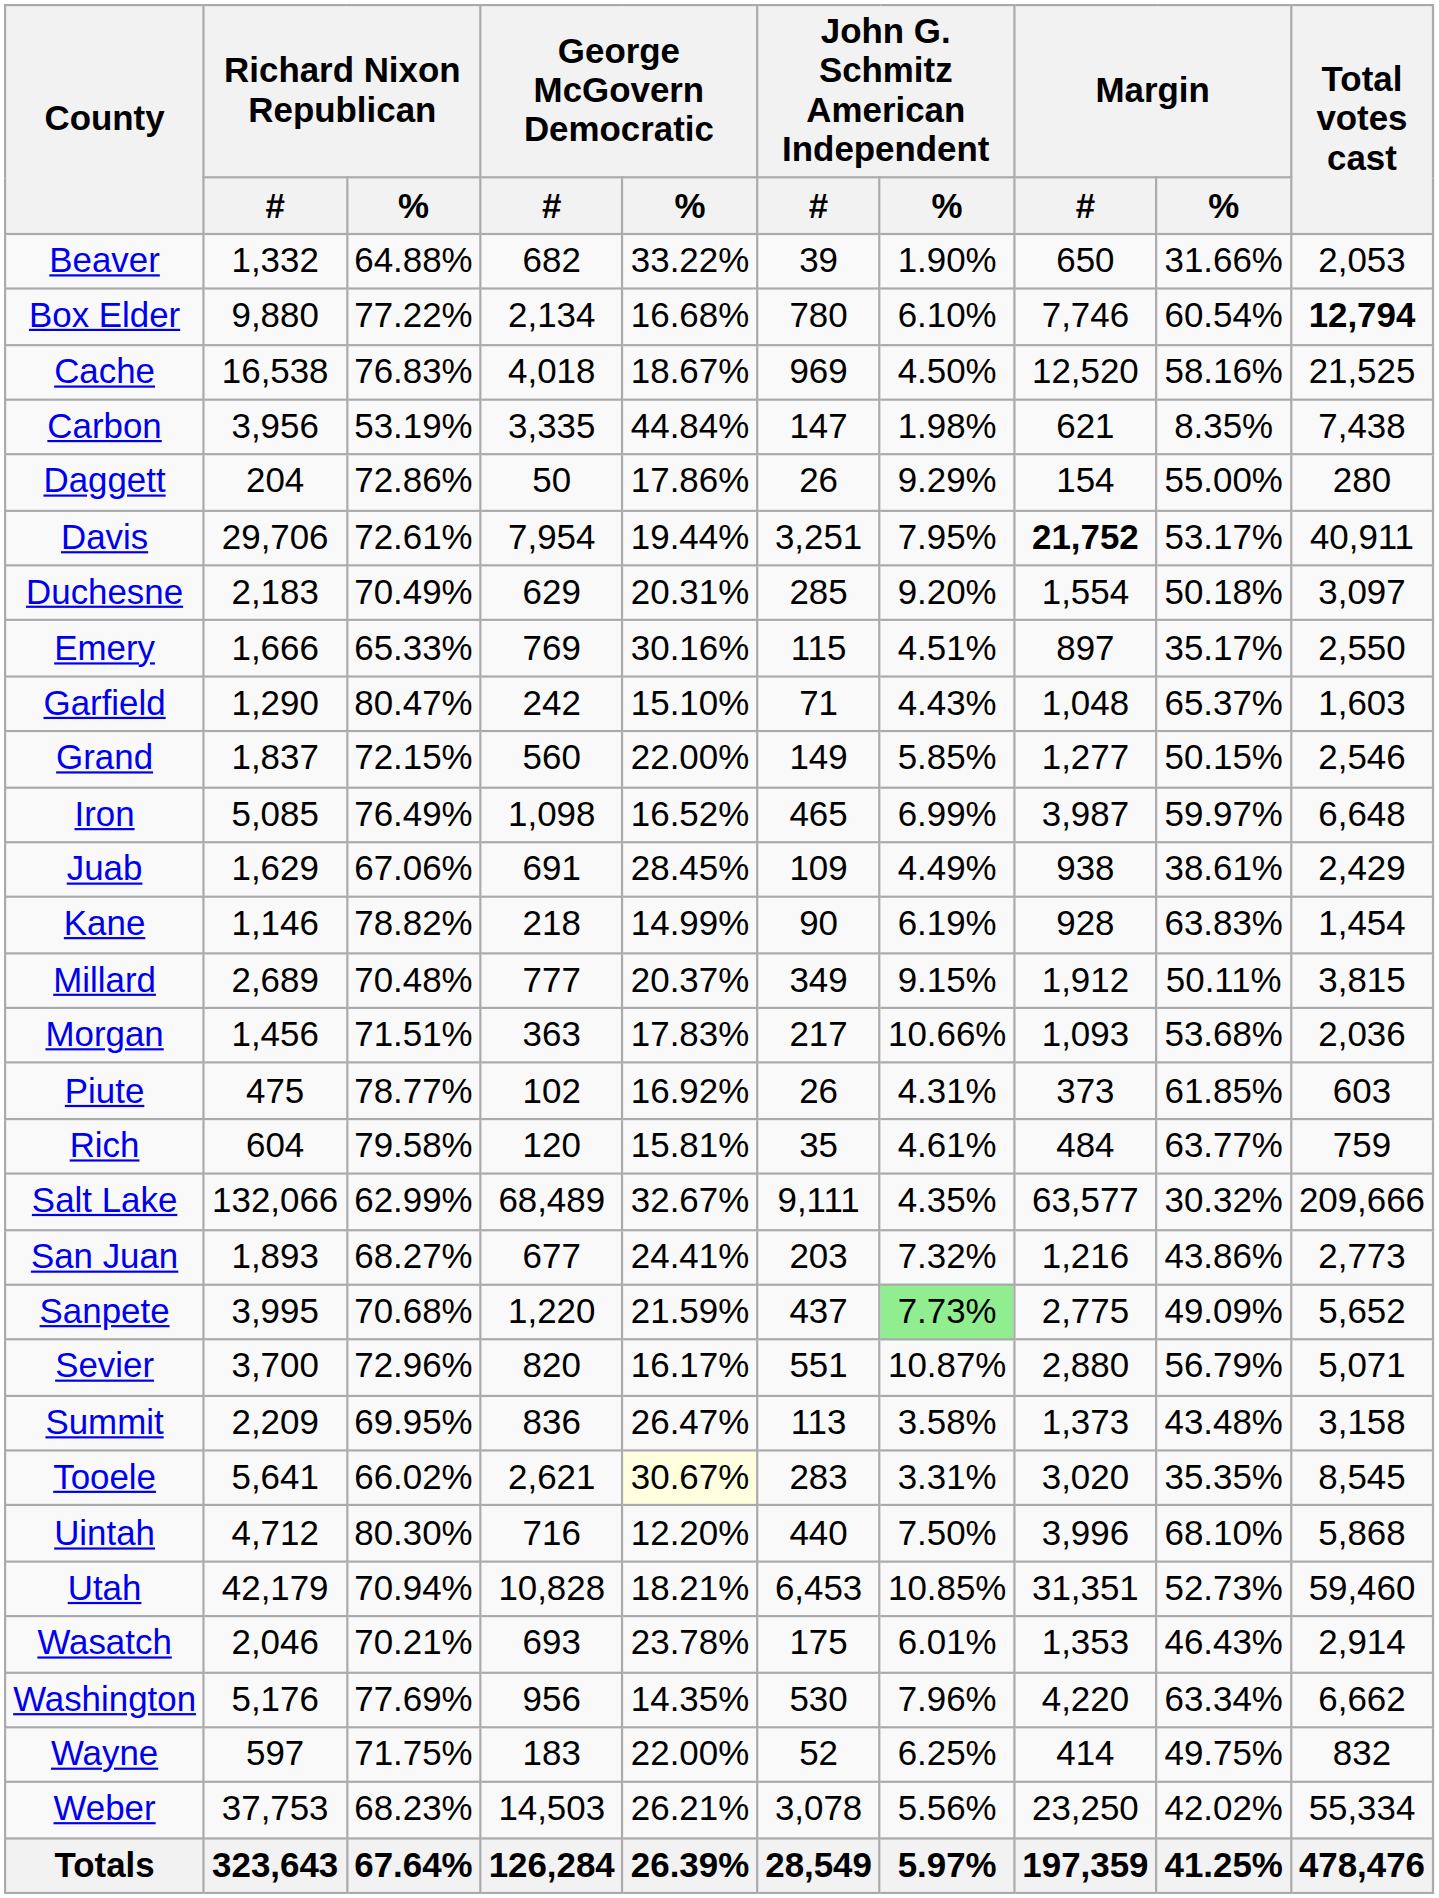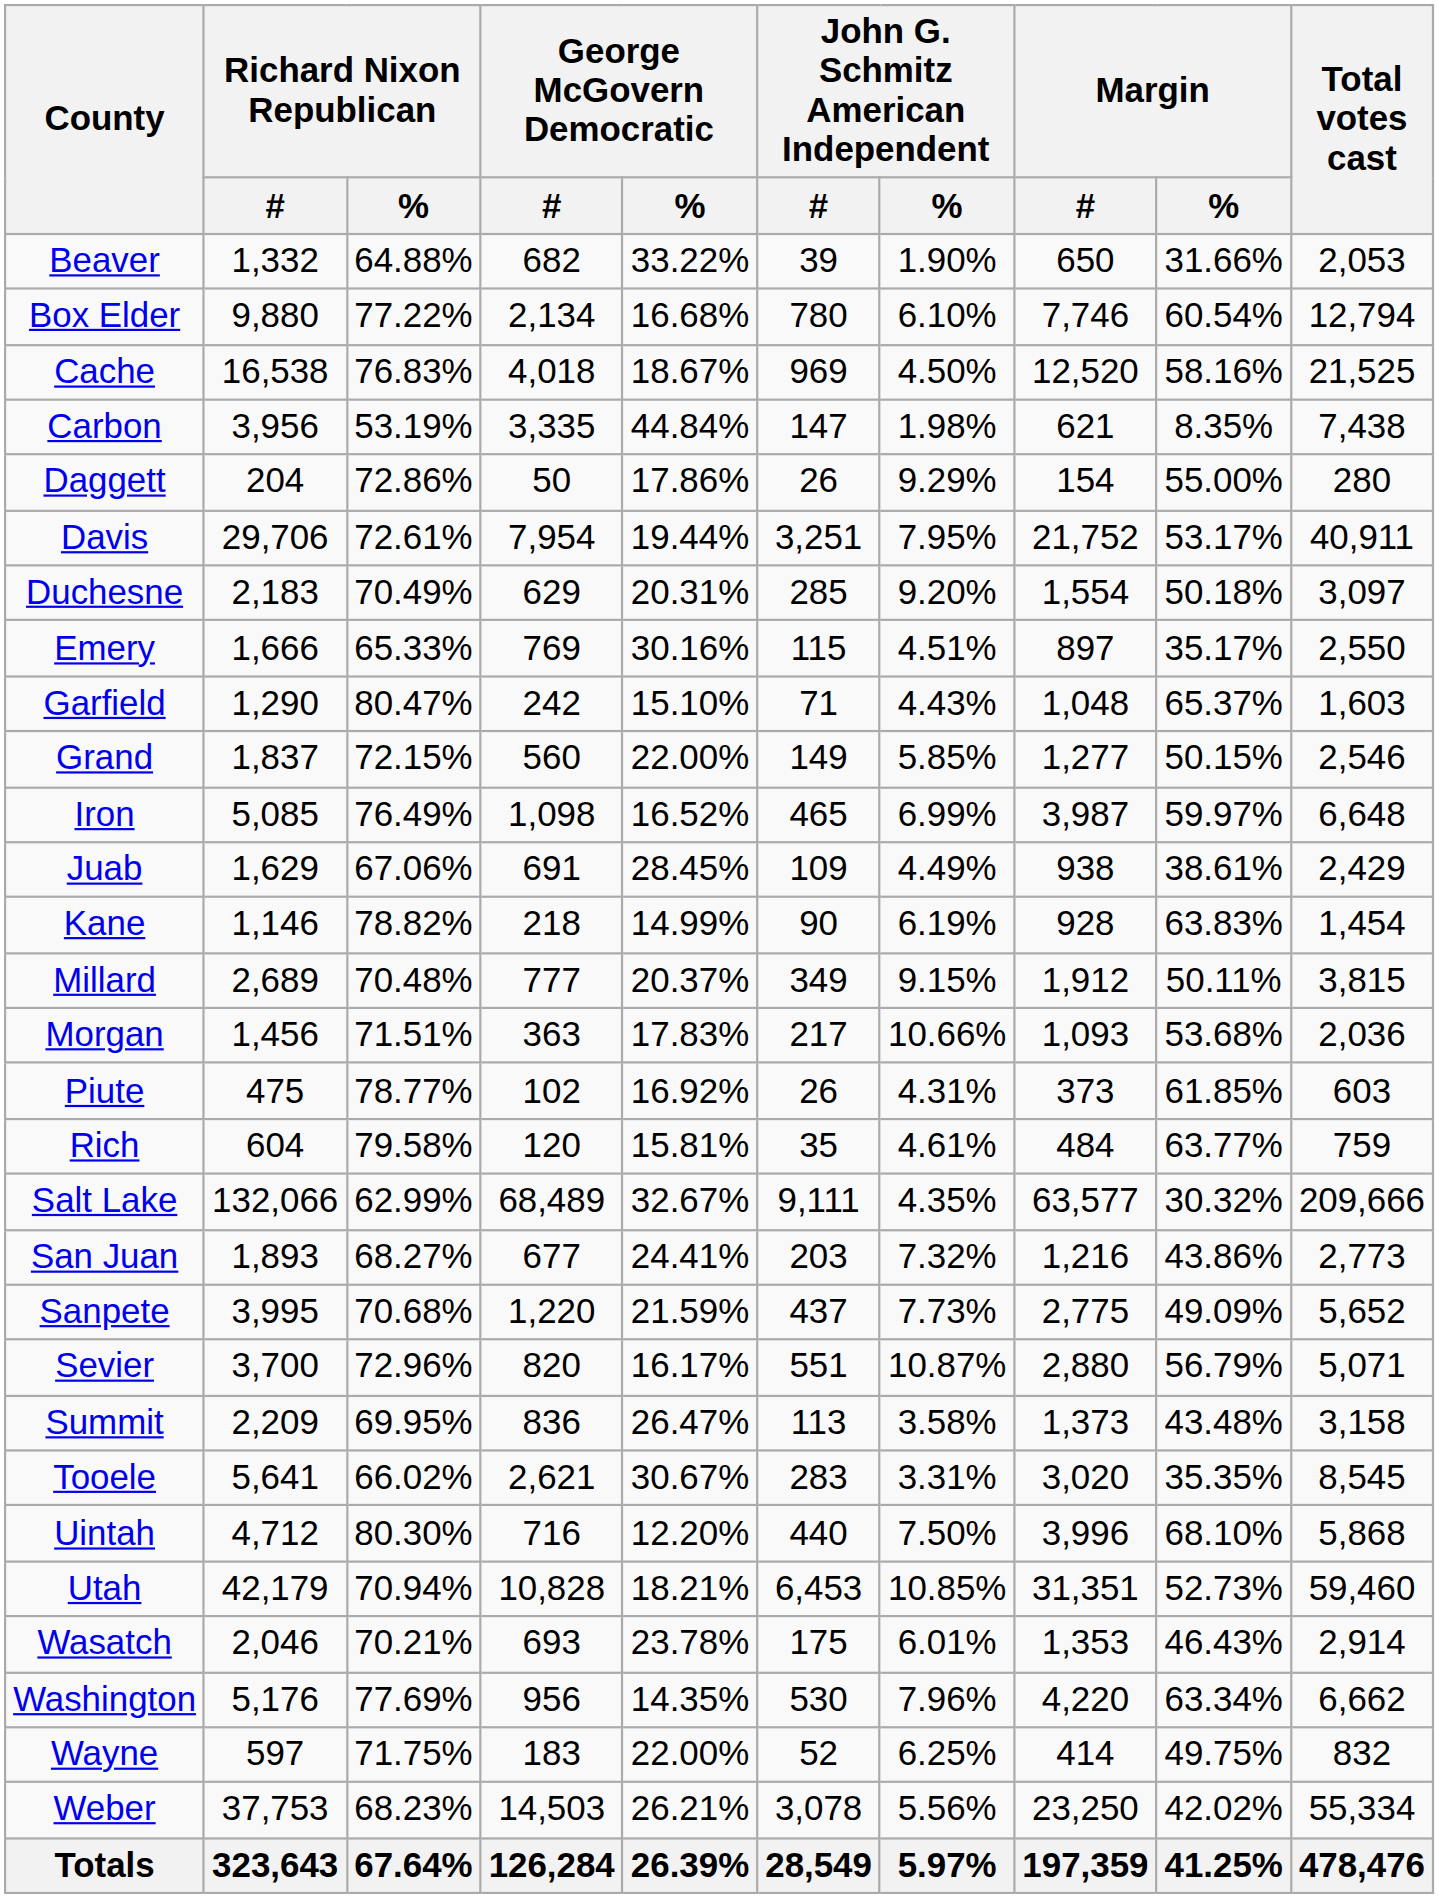(1362, 315) bold -> (1362, 315) normal
(1085, 537) bold -> (1085, 537) normal
(947, 1311) lightgreen background -> (947, 1311) no background
(690, 1477) lightyellow background -> (690, 1477) no background
